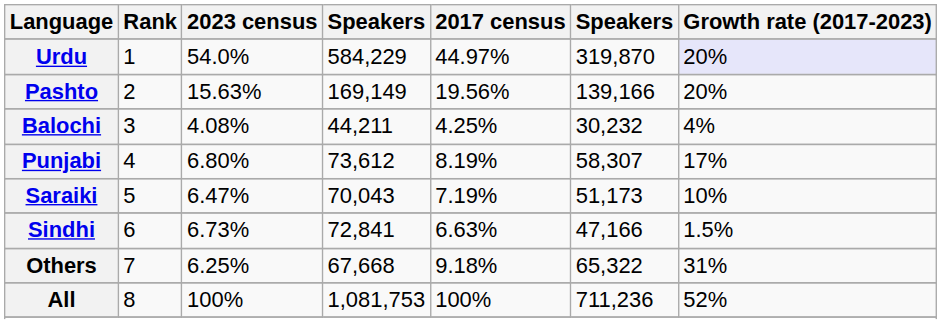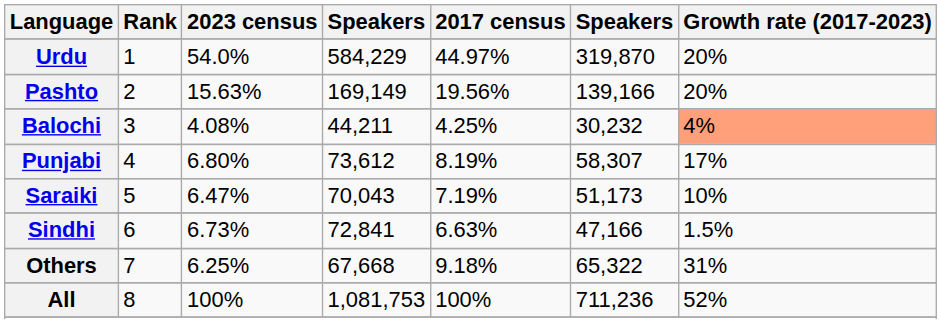(705, 56) lavender background -> (705, 56) no background
(699, 126) no background -> (699, 126) lightsalmon background
